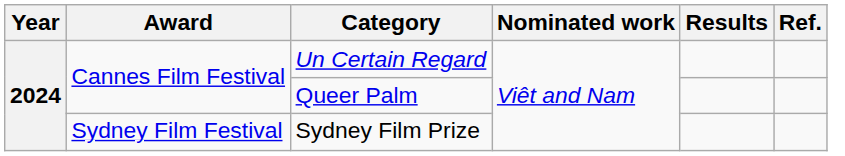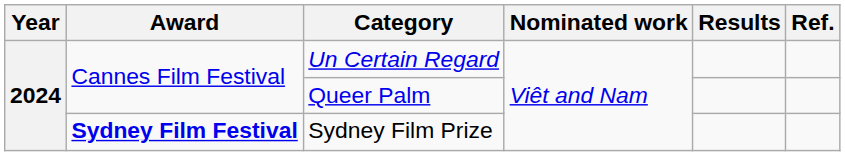(177, 131) normal -> (185, 131) bold
